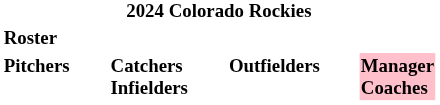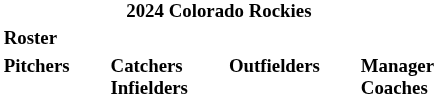(397, 76) pink background -> (397, 76) no background
